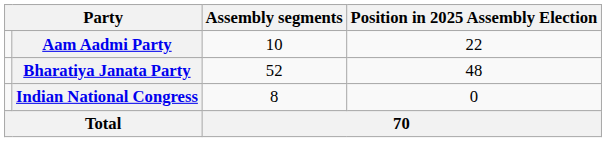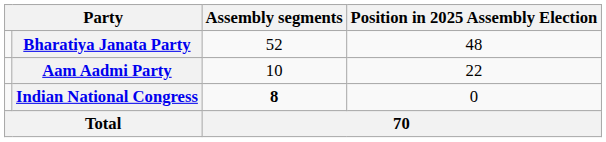rows swapped: (107, 70) <-> (107, 44)
(274, 96) normal -> (274, 96) bold
